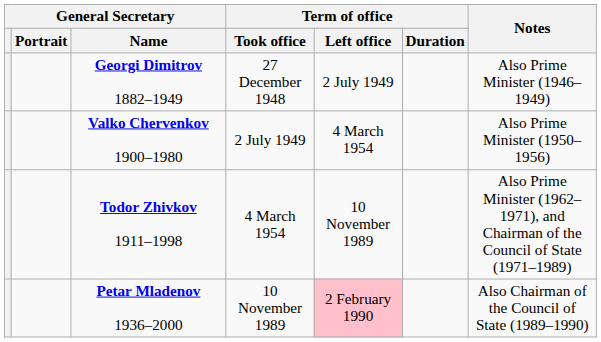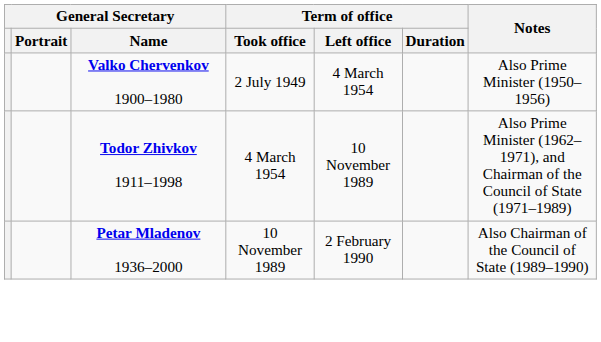- row: (148, 81)
(358, 308) pink background -> (358, 249) no background
